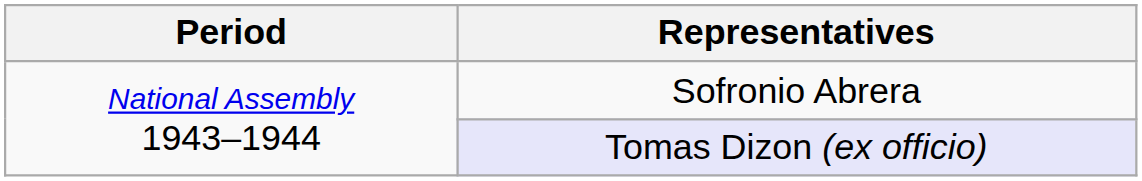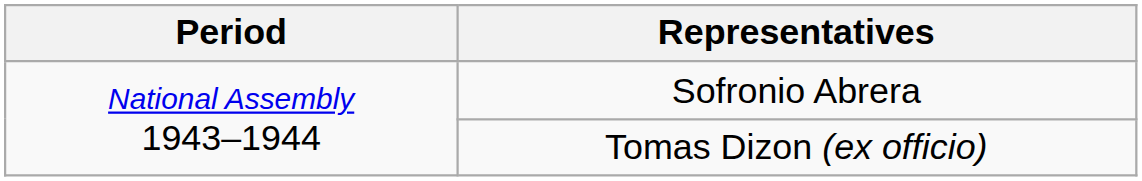(796, 146) lavender background -> (796, 146) no background
